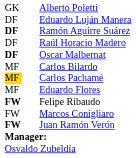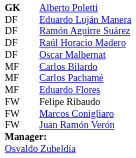(12, 8) normal -> (13, 8) bold
(11, 31) bold -> (11, 31) normal
(11, 54) bold -> (11, 54) normal
(12, 78) gold background -> (12, 78) no background
(13, 101) bold -> (12, 101) normal
(13, 125) bold -> (12, 125) normal
